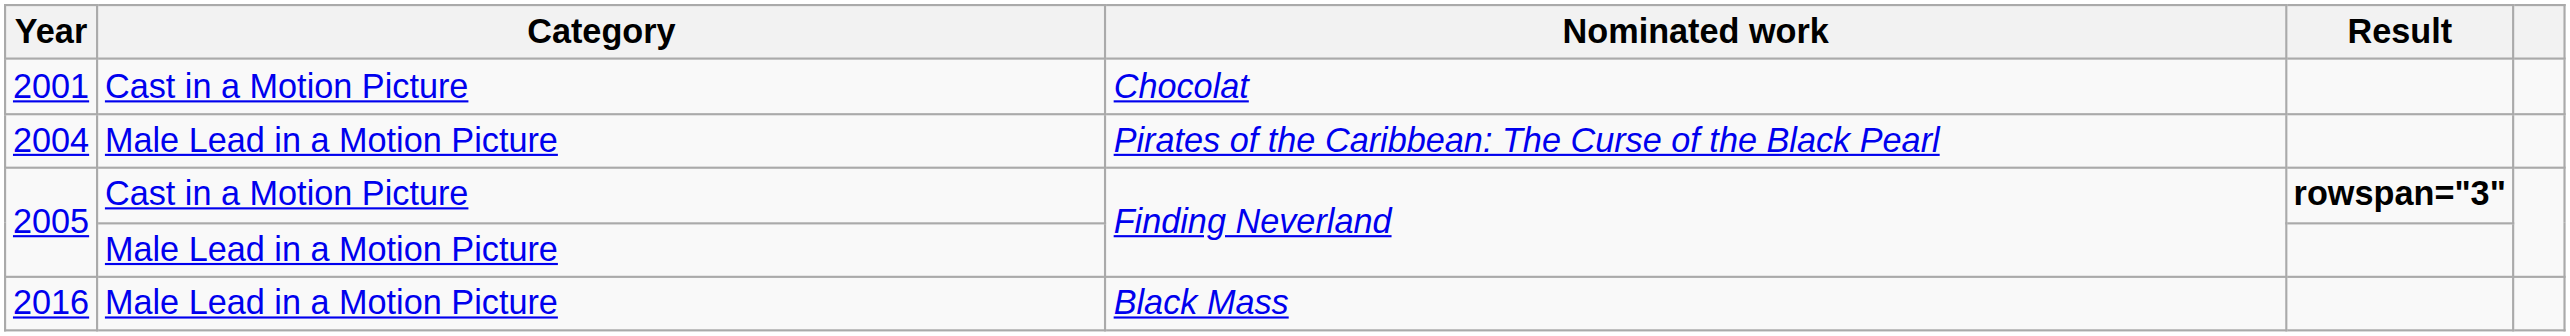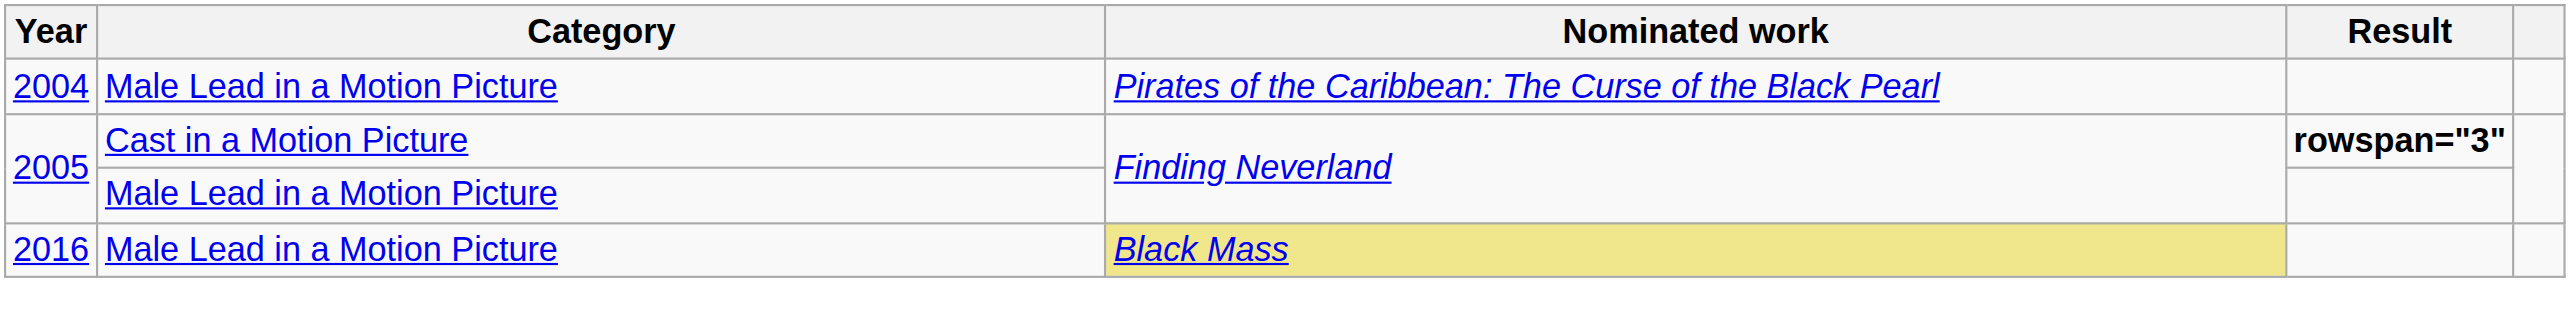- row: (51, 85)
(1201, 303) no background -> (1201, 248) khaki background
